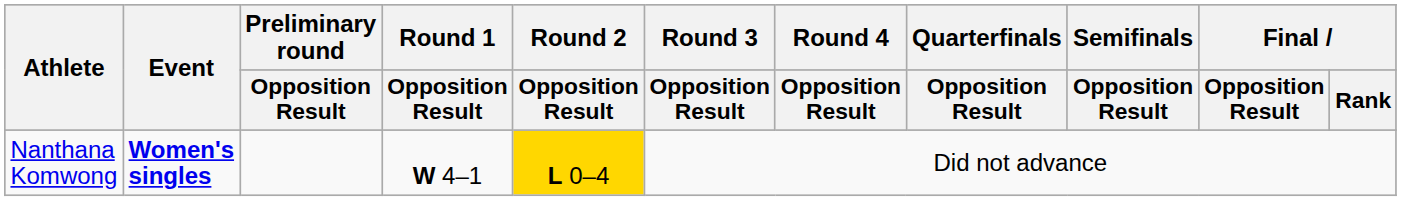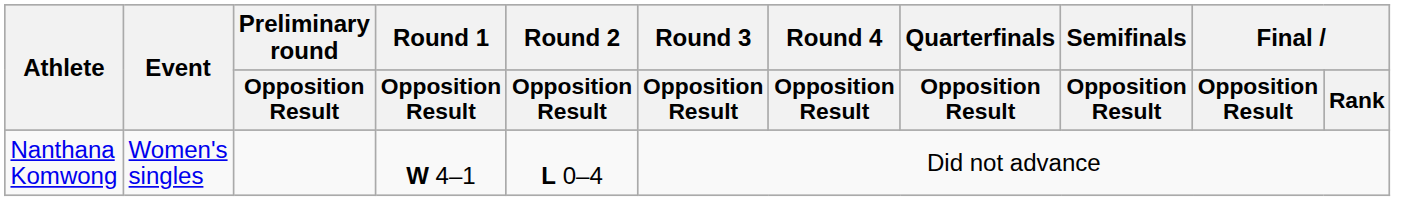(181, 163) bold -> (178, 163) normal
(579, 177) gold background -> (572, 177) no background
